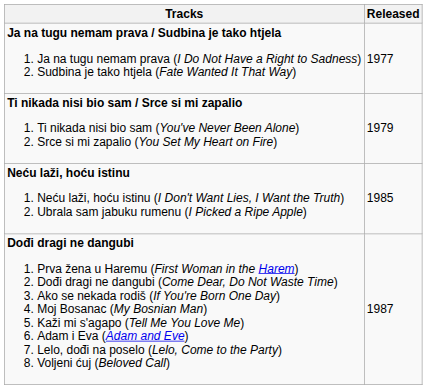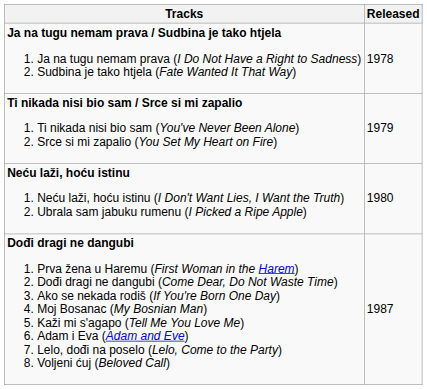(380, 58) 1977 -> (380, 58) 1978
(380, 198) 1985 -> (380, 198) 1980
